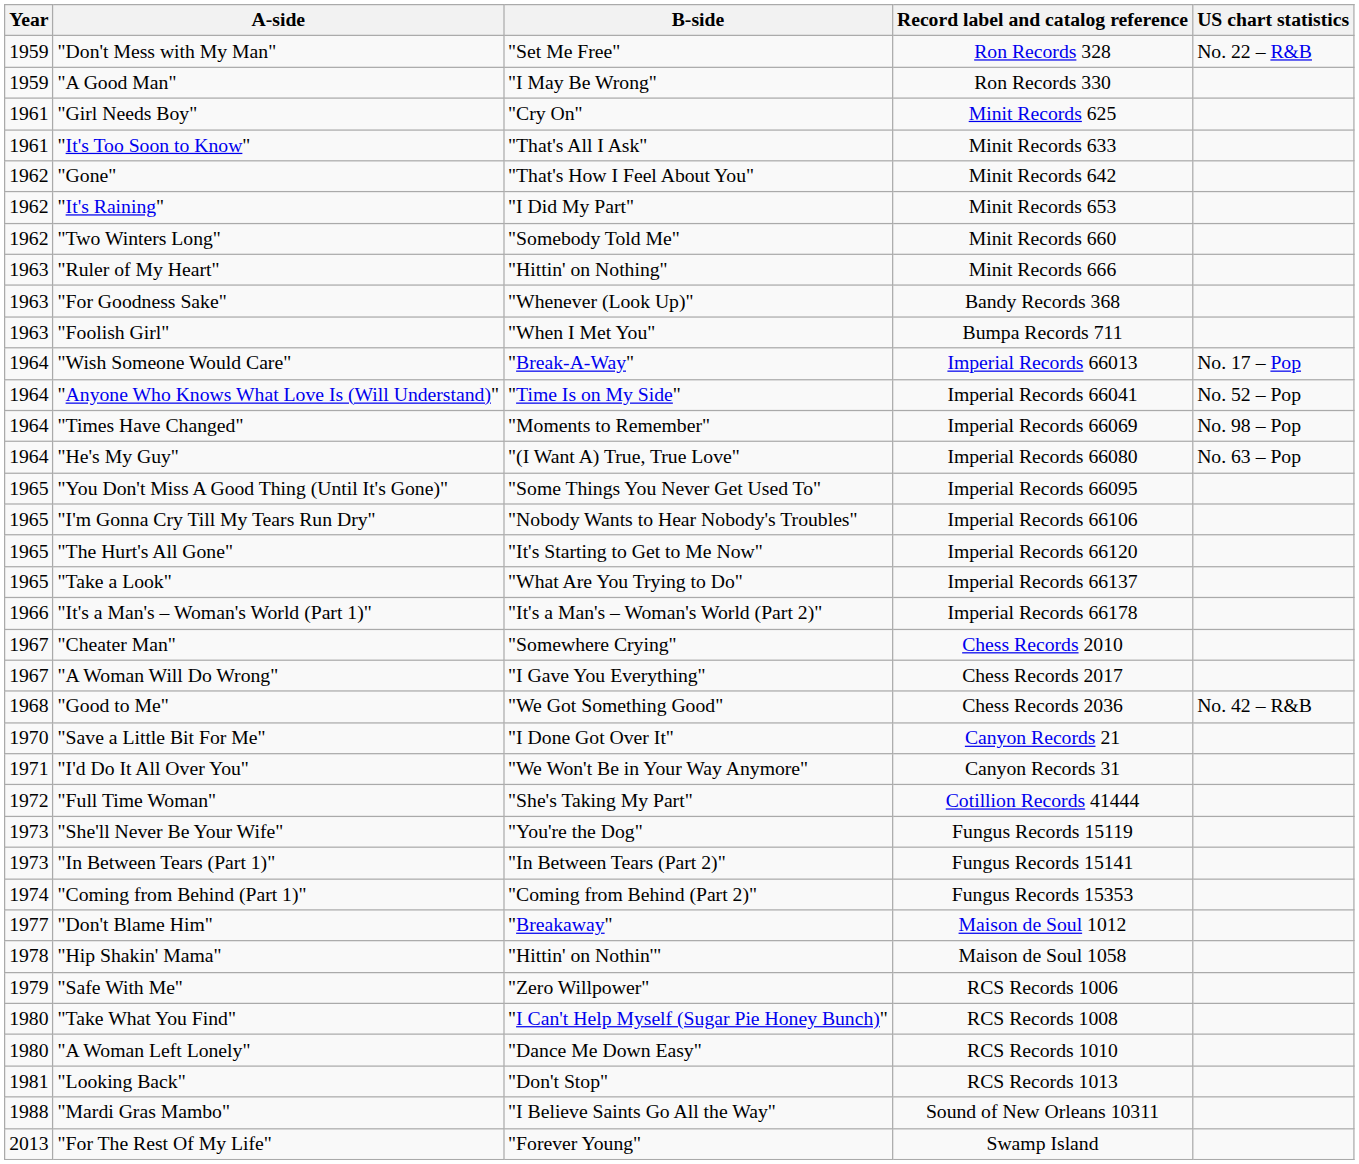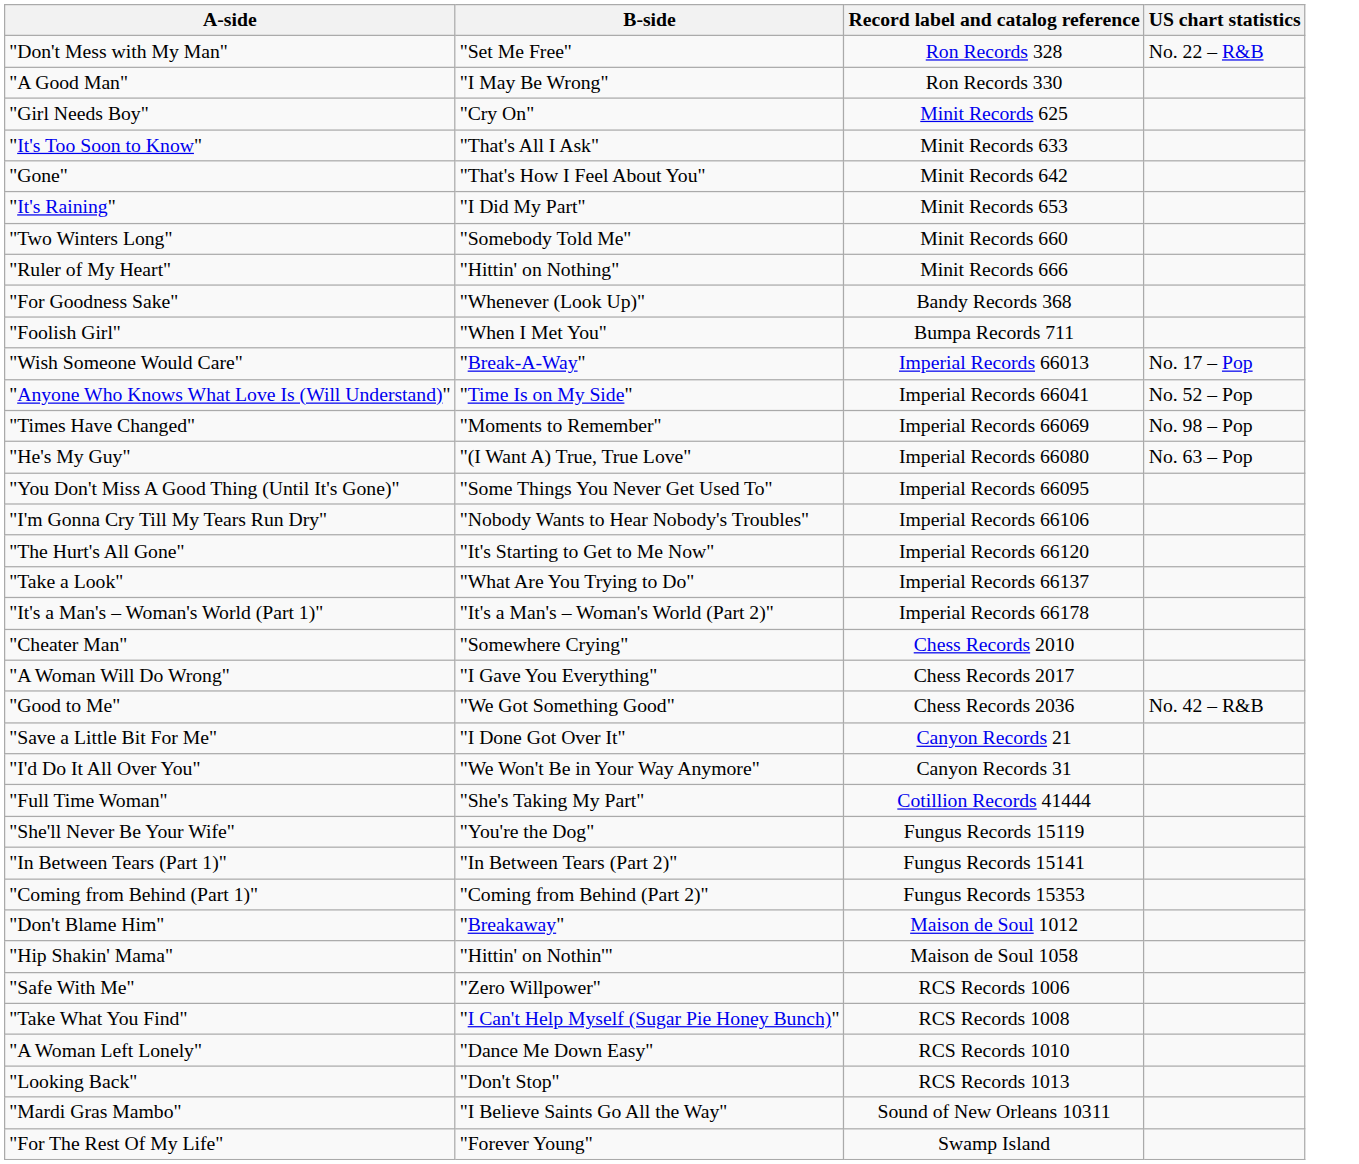- column: (29, 20)
